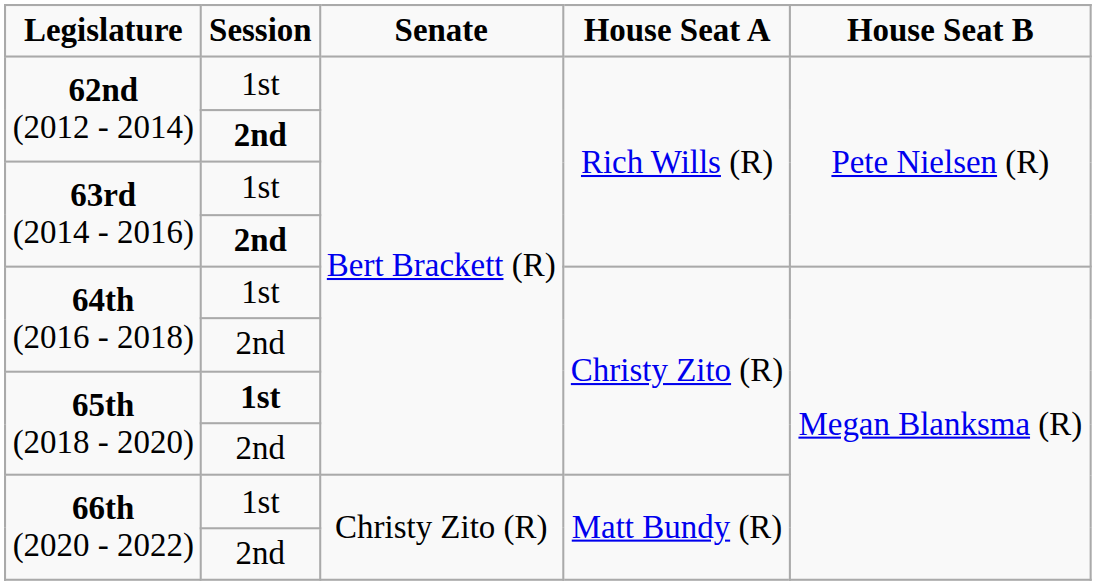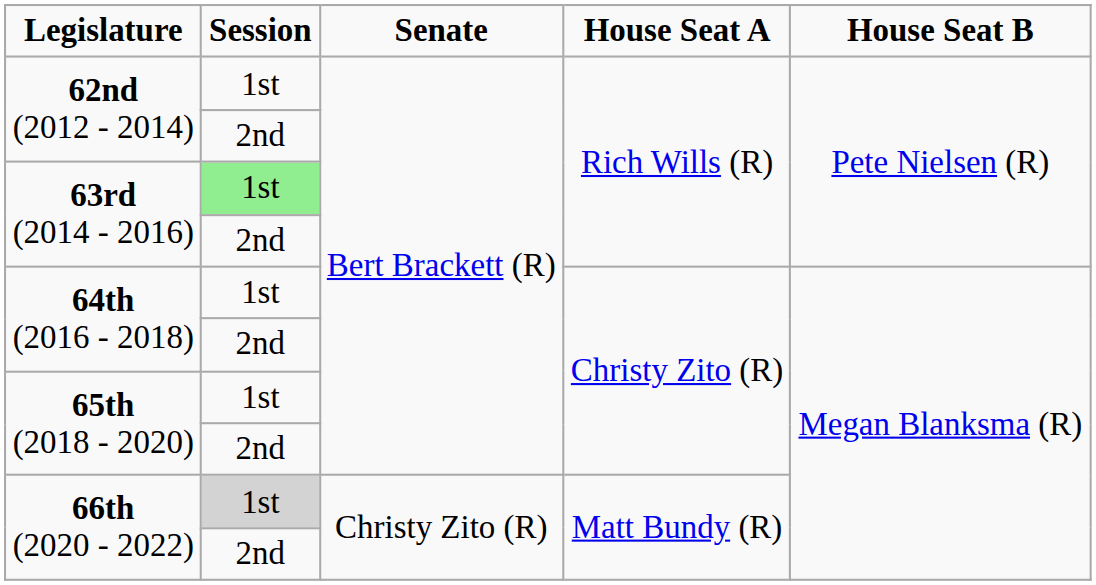(260, 135) bold -> (260, 135) normal
(260, 187) no background -> (260, 187) lightgreen background
(260, 239) bold -> (260, 239) normal
(260, 396) bold -> (260, 396) normal
(260, 501) no background -> (260, 501) lightgrey background
